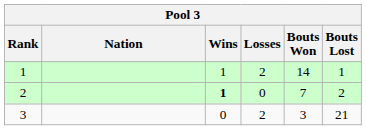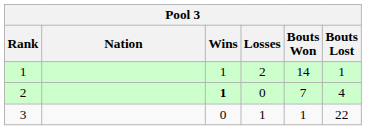(342, 93) 2 -> (342, 93) 4
(262, 114) 2 -> (262, 114) 1
(303, 114) 3 -> (303, 114) 1
(342, 114) 21 -> (342, 114) 22
